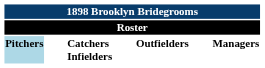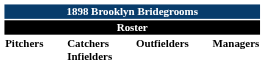(24, 43) lightblue background -> (24, 43) no background
